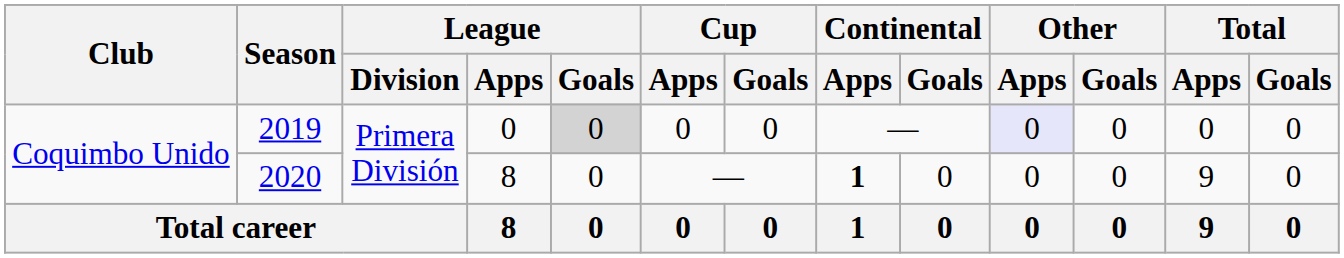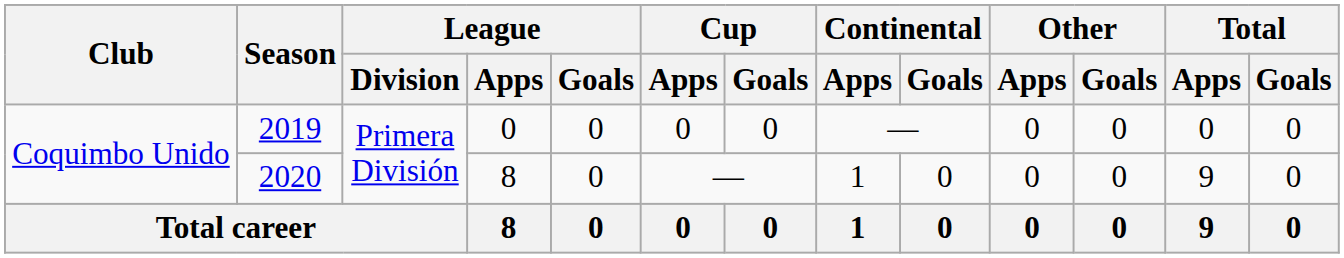(596, 128) lightgrey background -> (596, 128) no background
(1032, 128) lavender background -> (1032, 128) no background
(858, 177) bold -> (858, 177) normal
